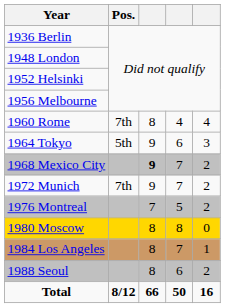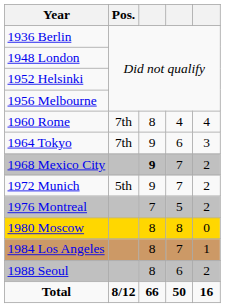(123, 143) 5th -> (123, 143) 7th
(123, 185) 7th -> (123, 185) 5th
